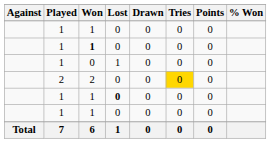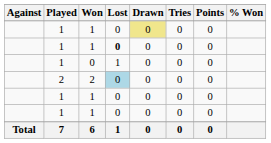(148, 29) no background -> (148, 29) khaki background
(92, 46) bold -> (92, 46) normal
(118, 46) normal -> (118, 46) bold
(118, 79) no background -> (118, 79) lightblue background
(180, 79) gold background -> (180, 79) no background
(118, 96) bold -> (118, 96) normal
